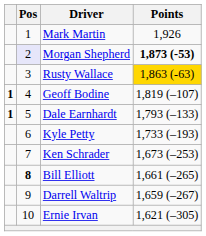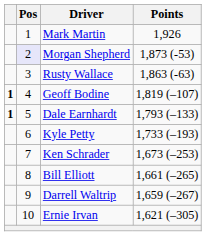(167, 54) bold -> (167, 54) normal
(167, 74) gold background -> (167, 74) no background
(28, 175) bold -> (28, 175) normal
